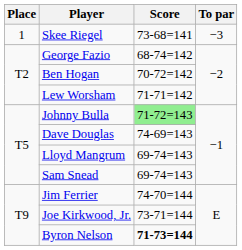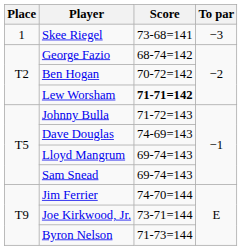(165, 94) normal -> (165, 94) bold
(165, 114) lightgreen background -> (165, 114) no background
(165, 235) bold -> (165, 235) normal
